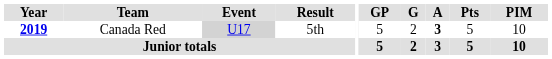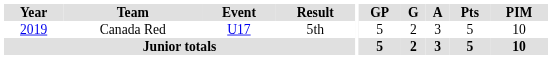(34, 29) bold -> (34, 29) normal
(239, 29) lightgrey background -> (239, 29) no background
(438, 29) bold -> (438, 29) normal
